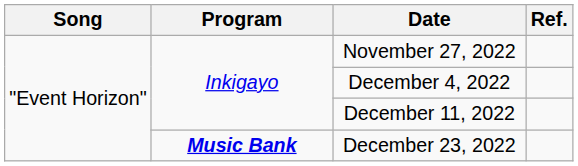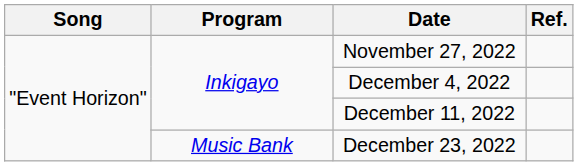(242, 144) bold -> (242, 144) normal
